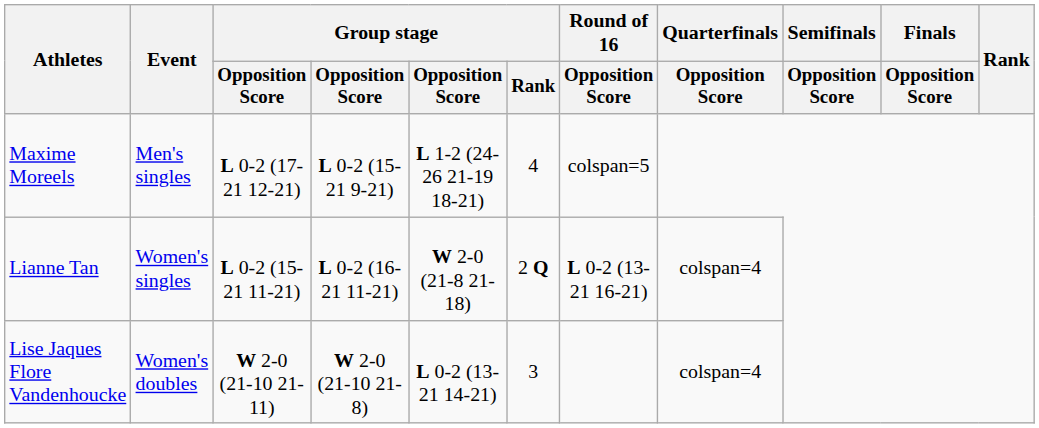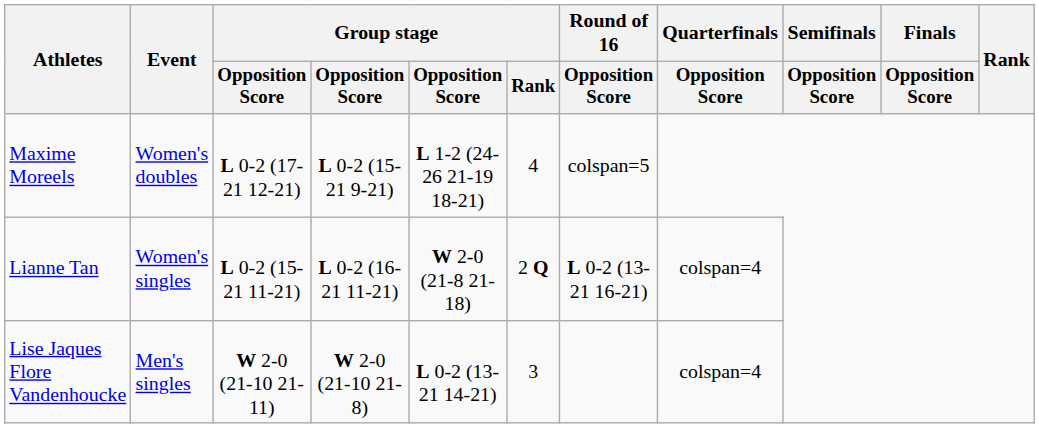(163, 165) Men's singles -> (172, 165) Women's doubles
(172, 372) Women's doubles -> (163, 372) Men's singles
